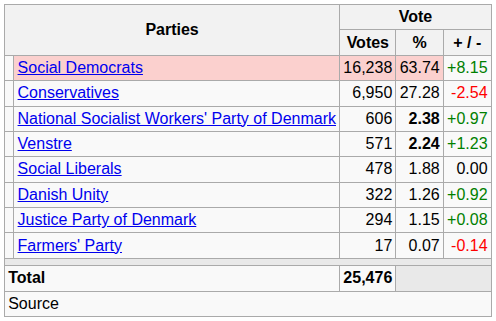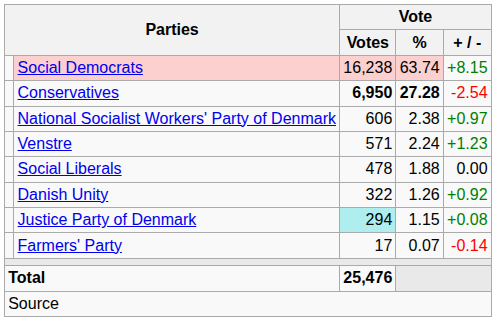(372, 93) normal -> (372, 93) bold
(420, 93) normal -> (420, 93) bold
(424, 118) bold -> (424, 118) normal
(424, 144) bold -> (424, 144) normal
(379, 220) no background -> (379, 220) paleturquoise background
